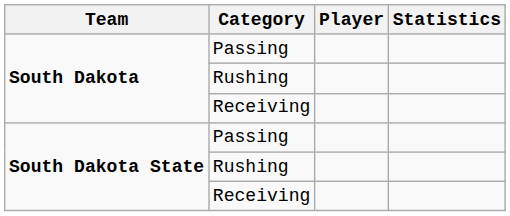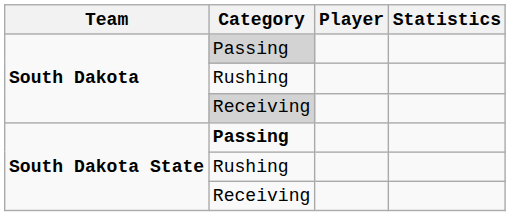(251, 49) no background -> (251, 49) lightgrey background
(262, 108) no background -> (262, 108) lightgrey background
(251, 137) normal -> (251, 137) bold
